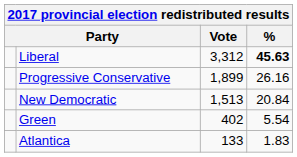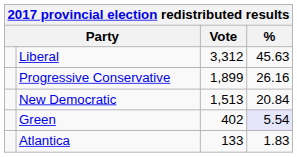(273, 57) bold -> (273, 57) normal
(276, 120) no background -> (276, 120) lavender background
